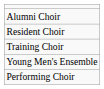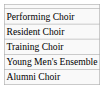(33, 16) Alumni Choir -> (41, 16) Performing Choir
(41, 77) Performing Choir -> (33, 77) Alumni Choir
